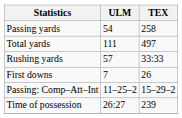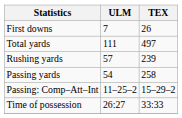rows swapped: (29, 74) <-> (33, 28)
(152, 59) 33:33 -> (149, 59) 239
(149, 105) 239 -> (152, 105) 33:33
